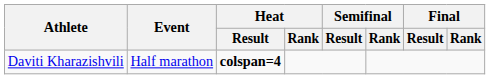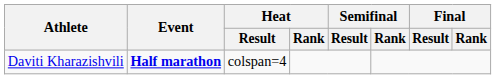(172, 62) normal -> (176, 62) bold
(250, 62) bold -> (257, 62) normal
